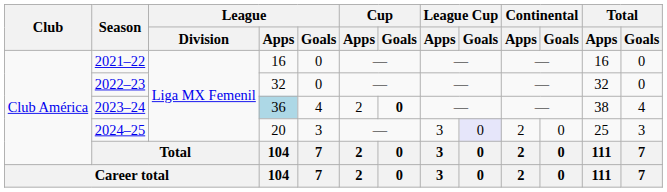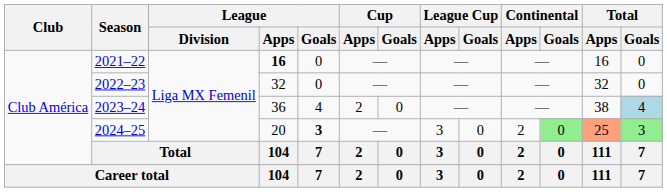(278, 61) normal -> (278, 61) bold
(278, 107) lightblue background -> (278, 107) no background
(399, 107) bold -> (399, 107) normal
(642, 107) no background -> (642, 107) lightblue background
(319, 130) normal -> (319, 130) bold
(480, 130) lavender background -> (480, 130) no background
(561, 130) no background -> (561, 130) lightgreen background
(601, 130) no background -> (601, 130) lightsalmon background
(642, 130) no background -> (642, 130) lightgreen background
